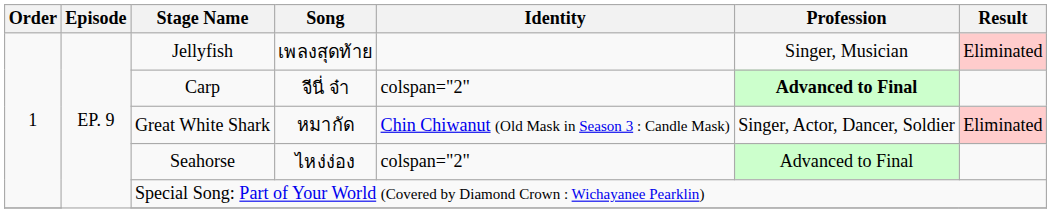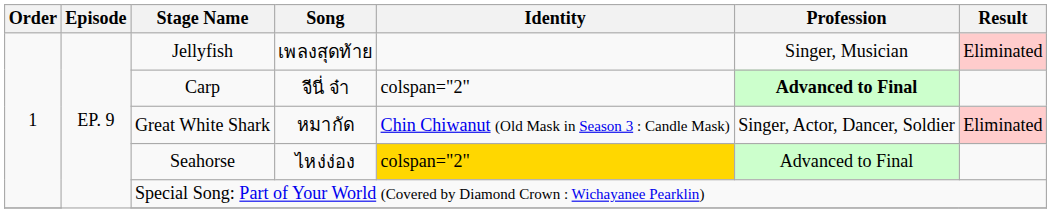(425, 161) no background -> (425, 161) gold background
